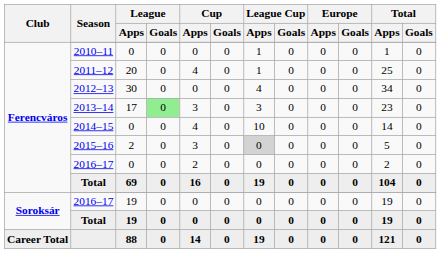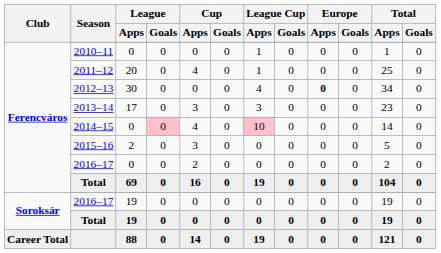(323, 89) normal -> (323, 89) bold
(163, 108) lightgreen background -> (163, 108) no background
(163, 126) no background -> (163, 126) pink background
(259, 126) no background -> (259, 126) pink background
(259, 145) lightgrey background -> (259, 145) no background
